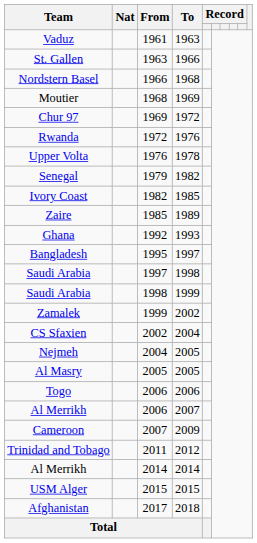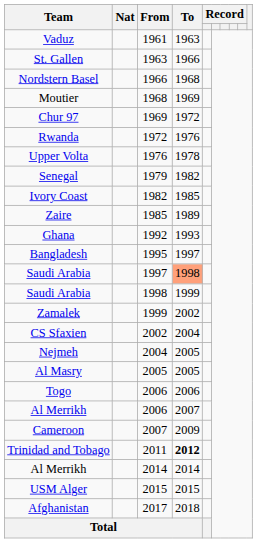(187, 273) no background -> (187, 273) lightsalmon background
(187, 449) normal -> (187, 449) bold
